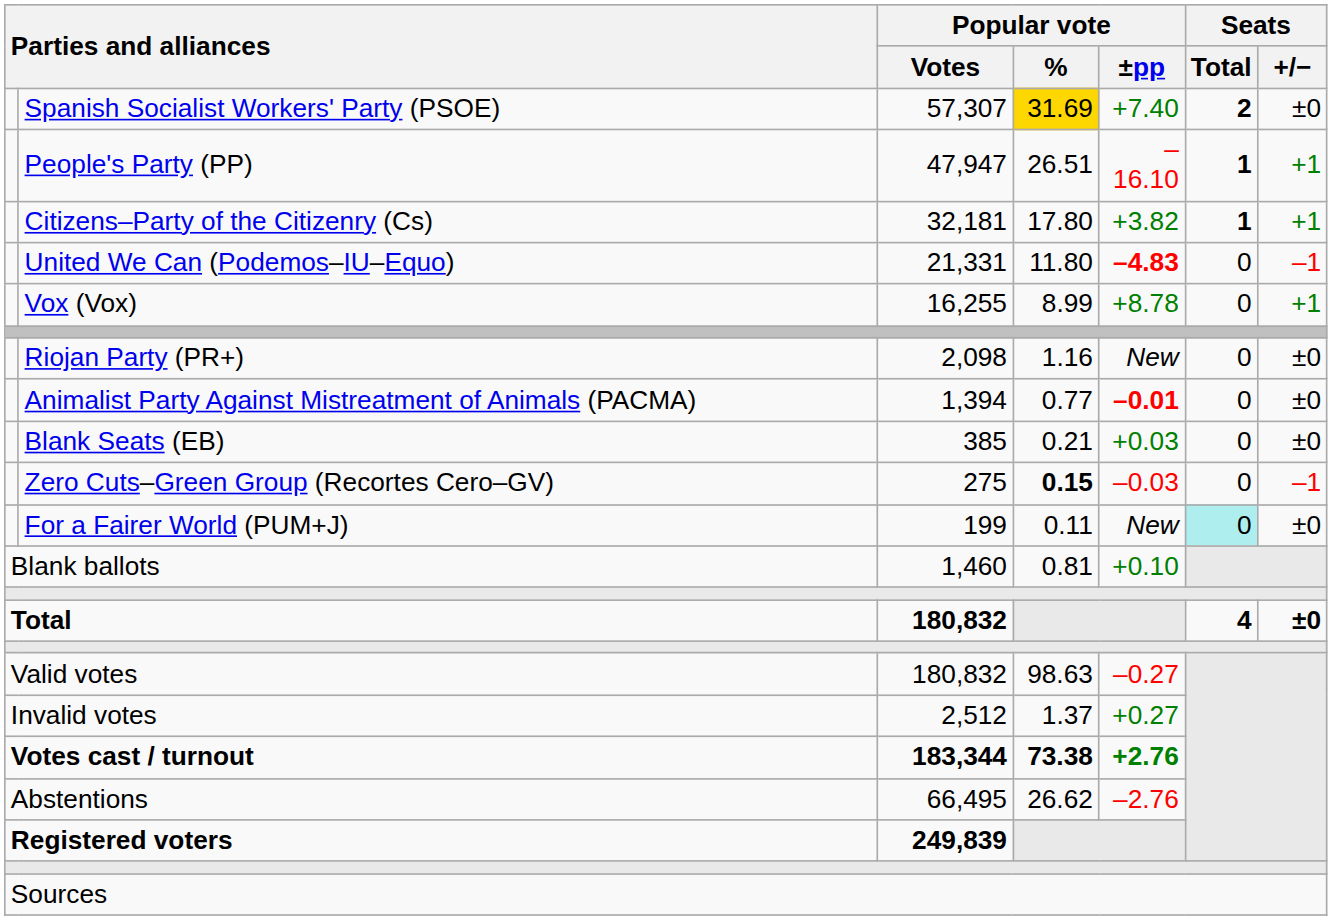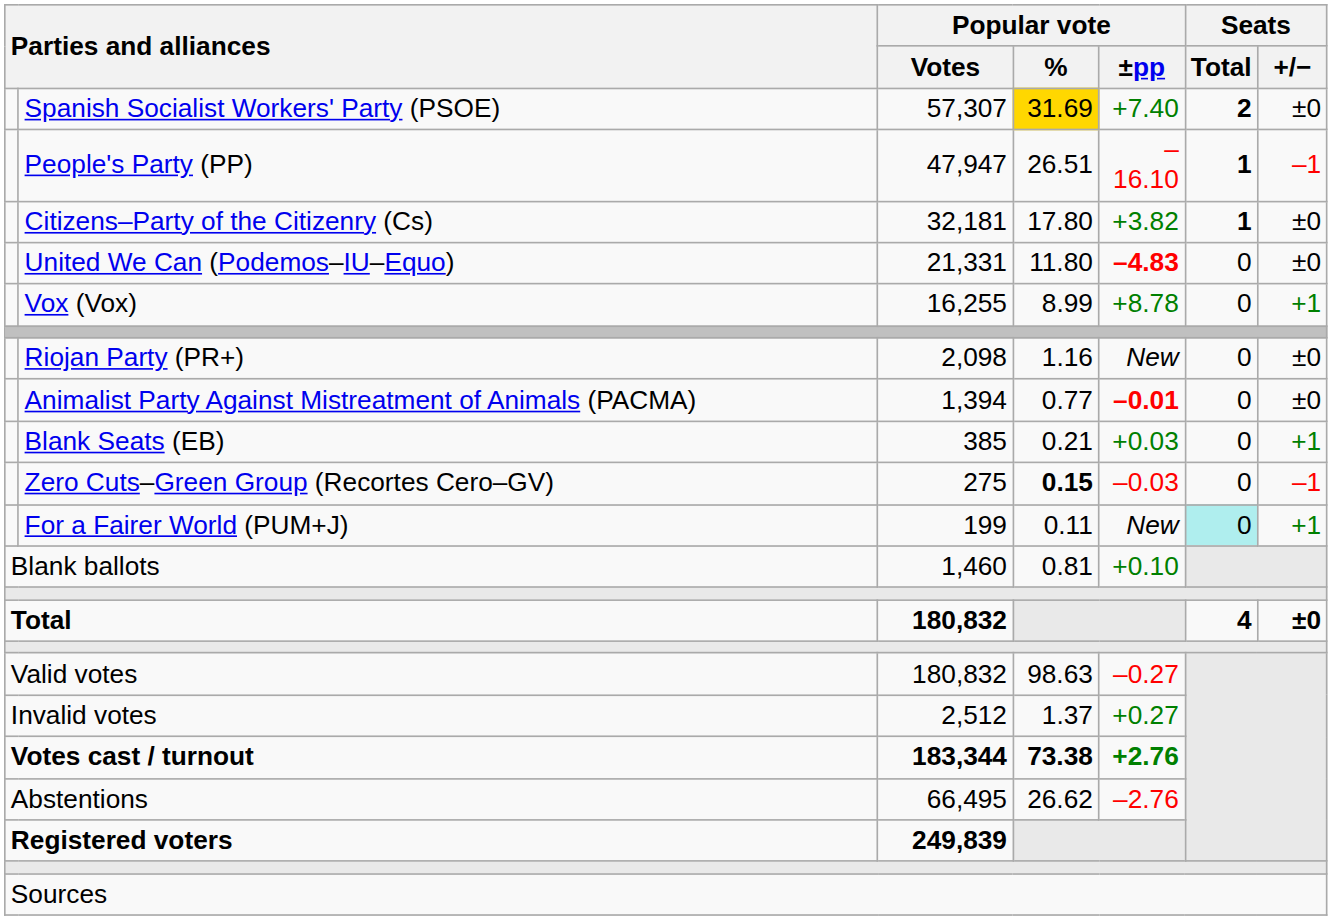(1306, 164) +1 -> (1306, 164) –1
(1306, 221) +1 -> (1307, 221) ±0
(1306, 262) –1 -> (1307, 262) ±0
(1307, 441) ±0 -> (1306, 441) +1
(1307, 524) ±0 -> (1306, 524) +1
